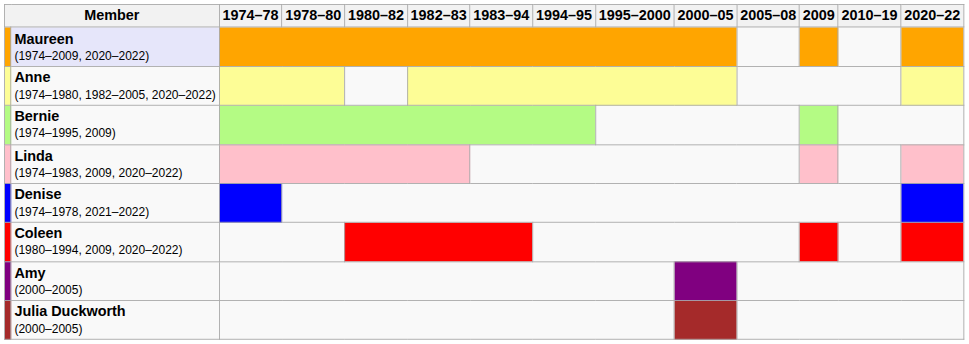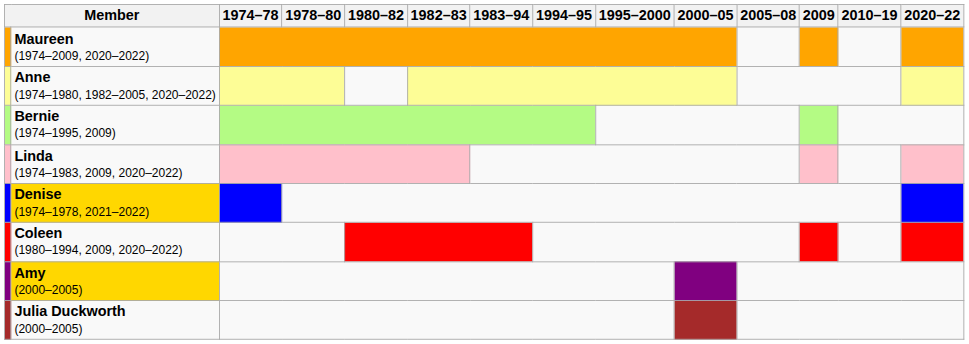(82, 46) lavender background -> (82, 46) no background
(82, 203) no background -> (82, 203) gold background
(48, 281) no background -> (48, 281) gold background
